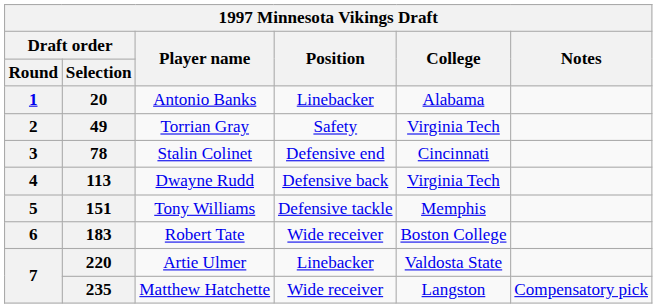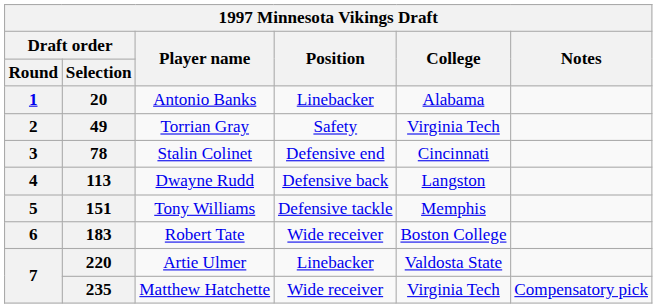(453, 180) Virginia Tech -> (453, 180) Langston
(453, 289) Langston -> (453, 289) Virginia Tech
